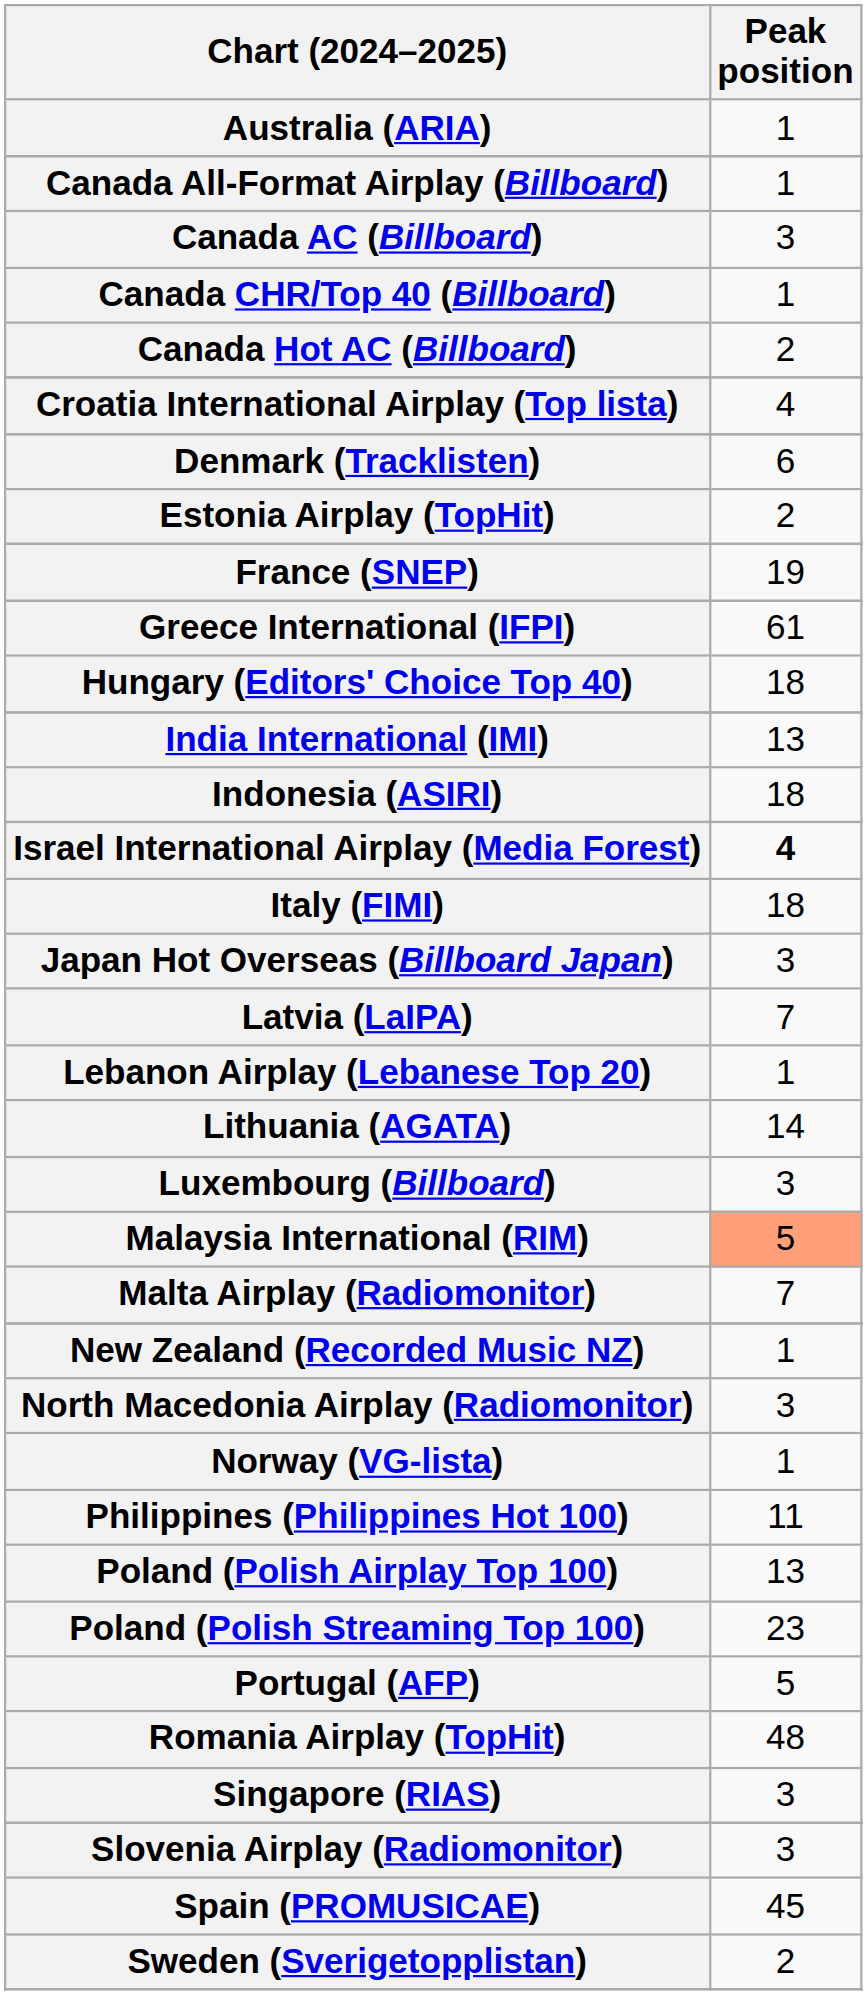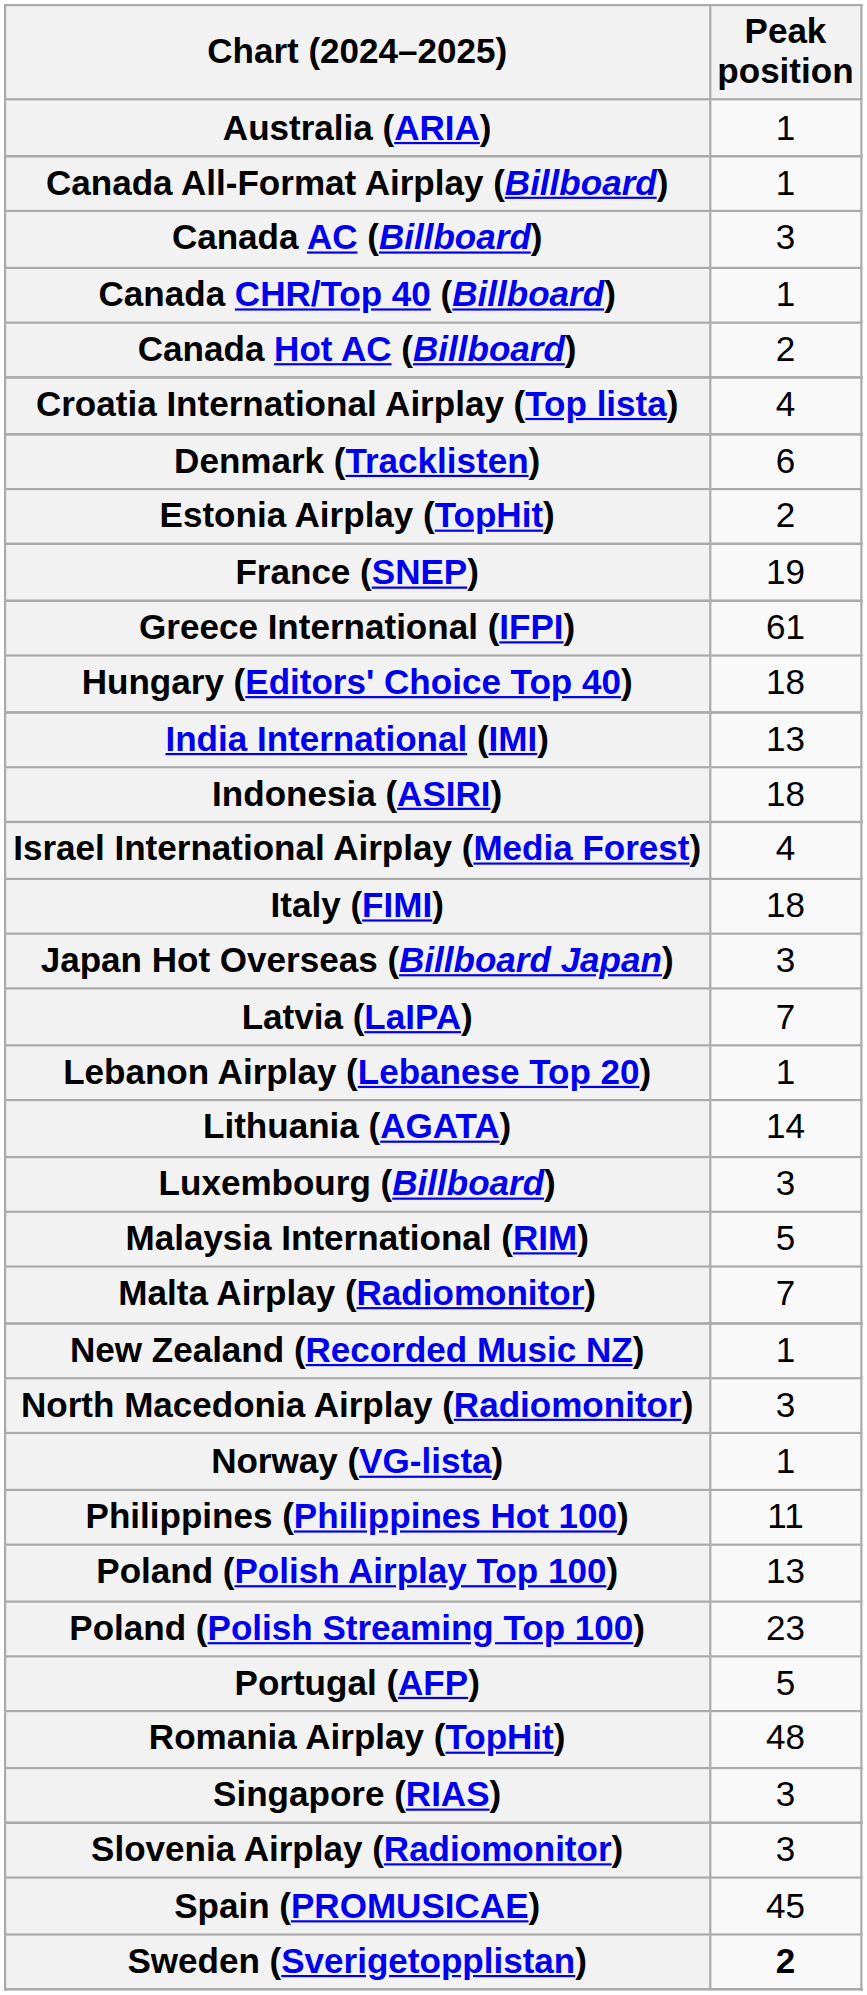(785, 849) bold -> (785, 849) normal
(785, 1238) lightsalmon background -> (785, 1238) no background
(785, 1961) normal -> (785, 1961) bold
